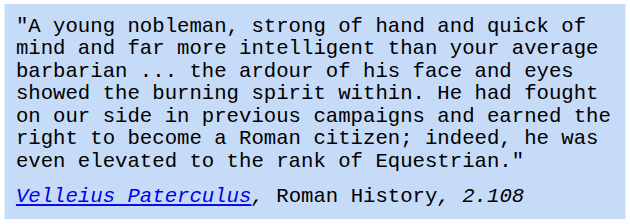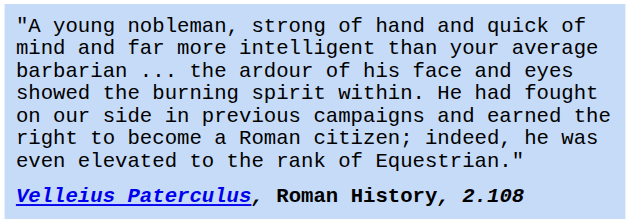(270, 197) normal -> (270, 197) bold
